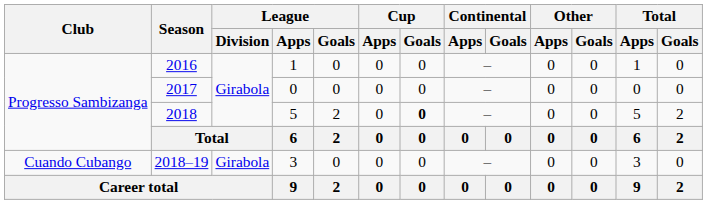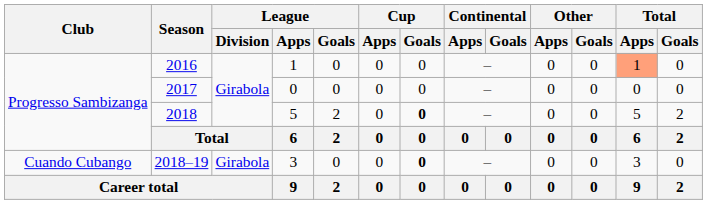(637, 65) no background -> (637, 65) lightsalmon background
(422, 162) normal -> (422, 162) bold
